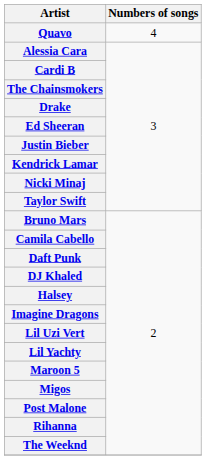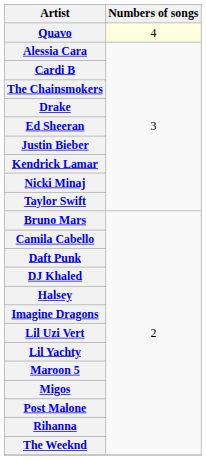(153, 32) no background -> (153, 32) lightyellow background
